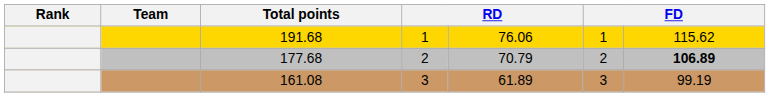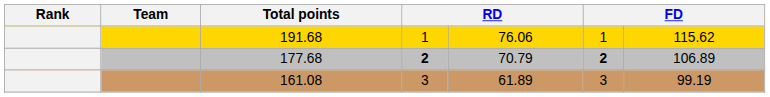(425, 59) normal -> (425, 59) bold
(603, 59) normal -> (603, 59) bold
(694, 59) bold -> (694, 59) normal
